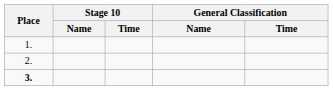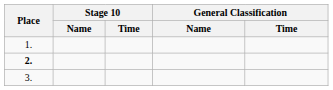(29, 61) normal -> (29, 61) bold
(29, 77) bold -> (29, 77) normal
